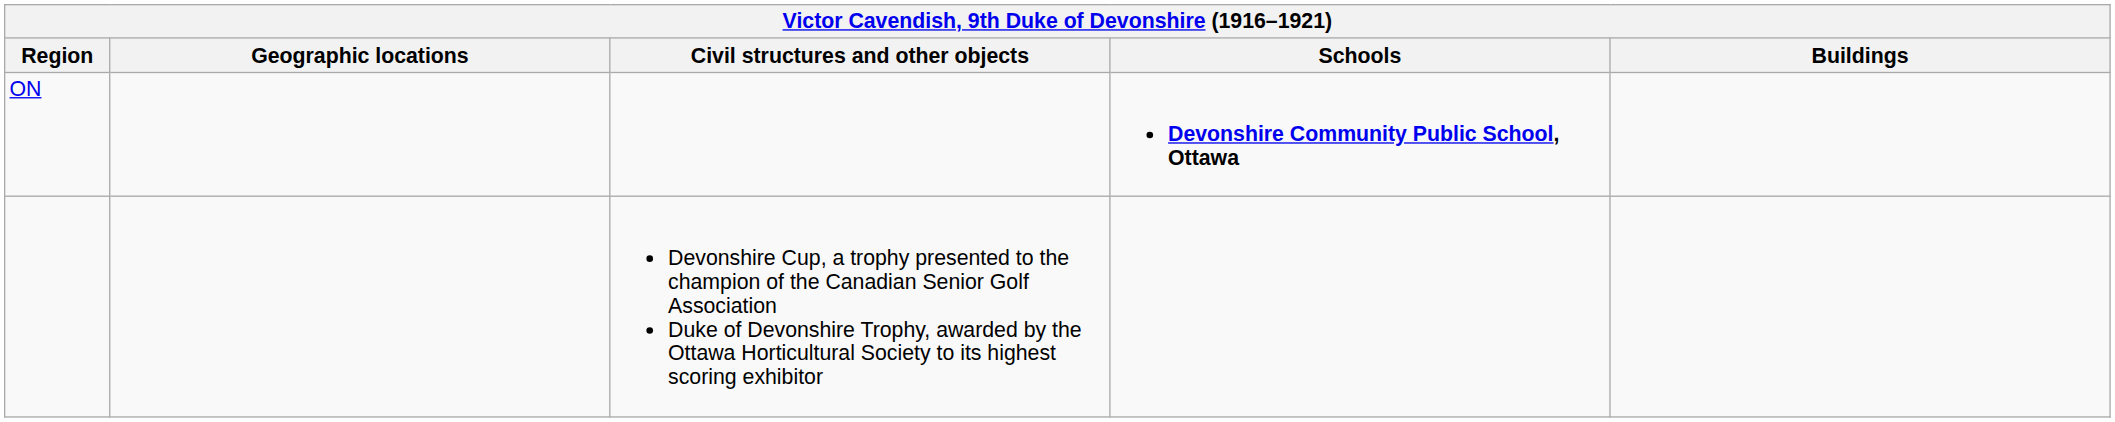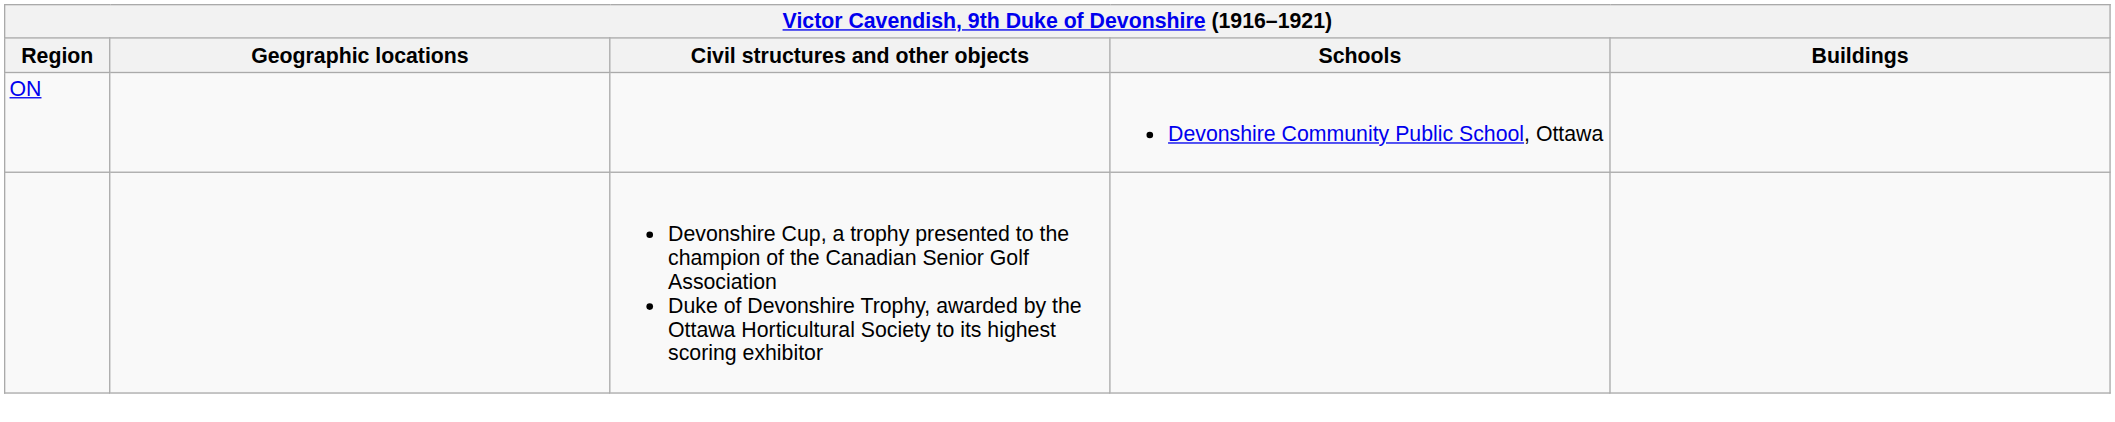(1360, 146) bold -> (1360, 134) normal
